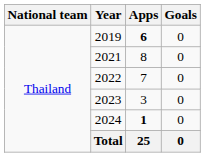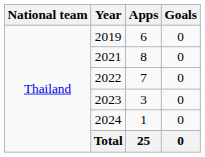(144, 36) bold -> (144, 36) normal
(144, 120) bold -> (144, 120) normal
